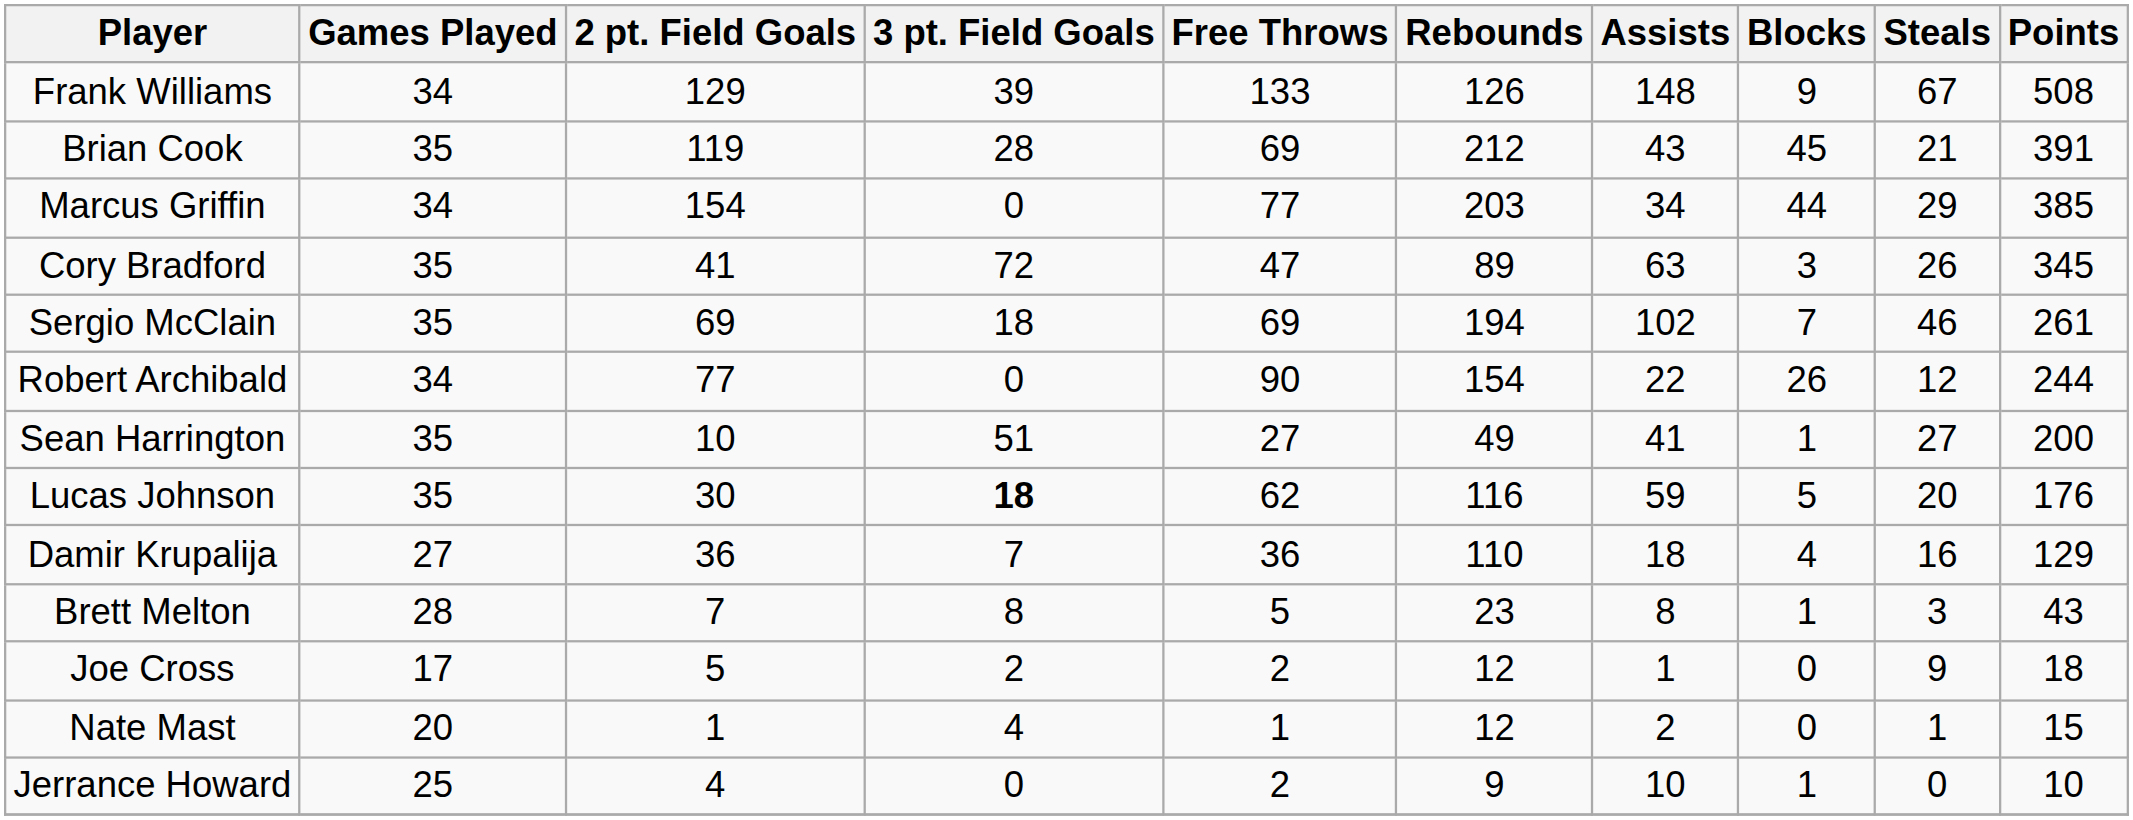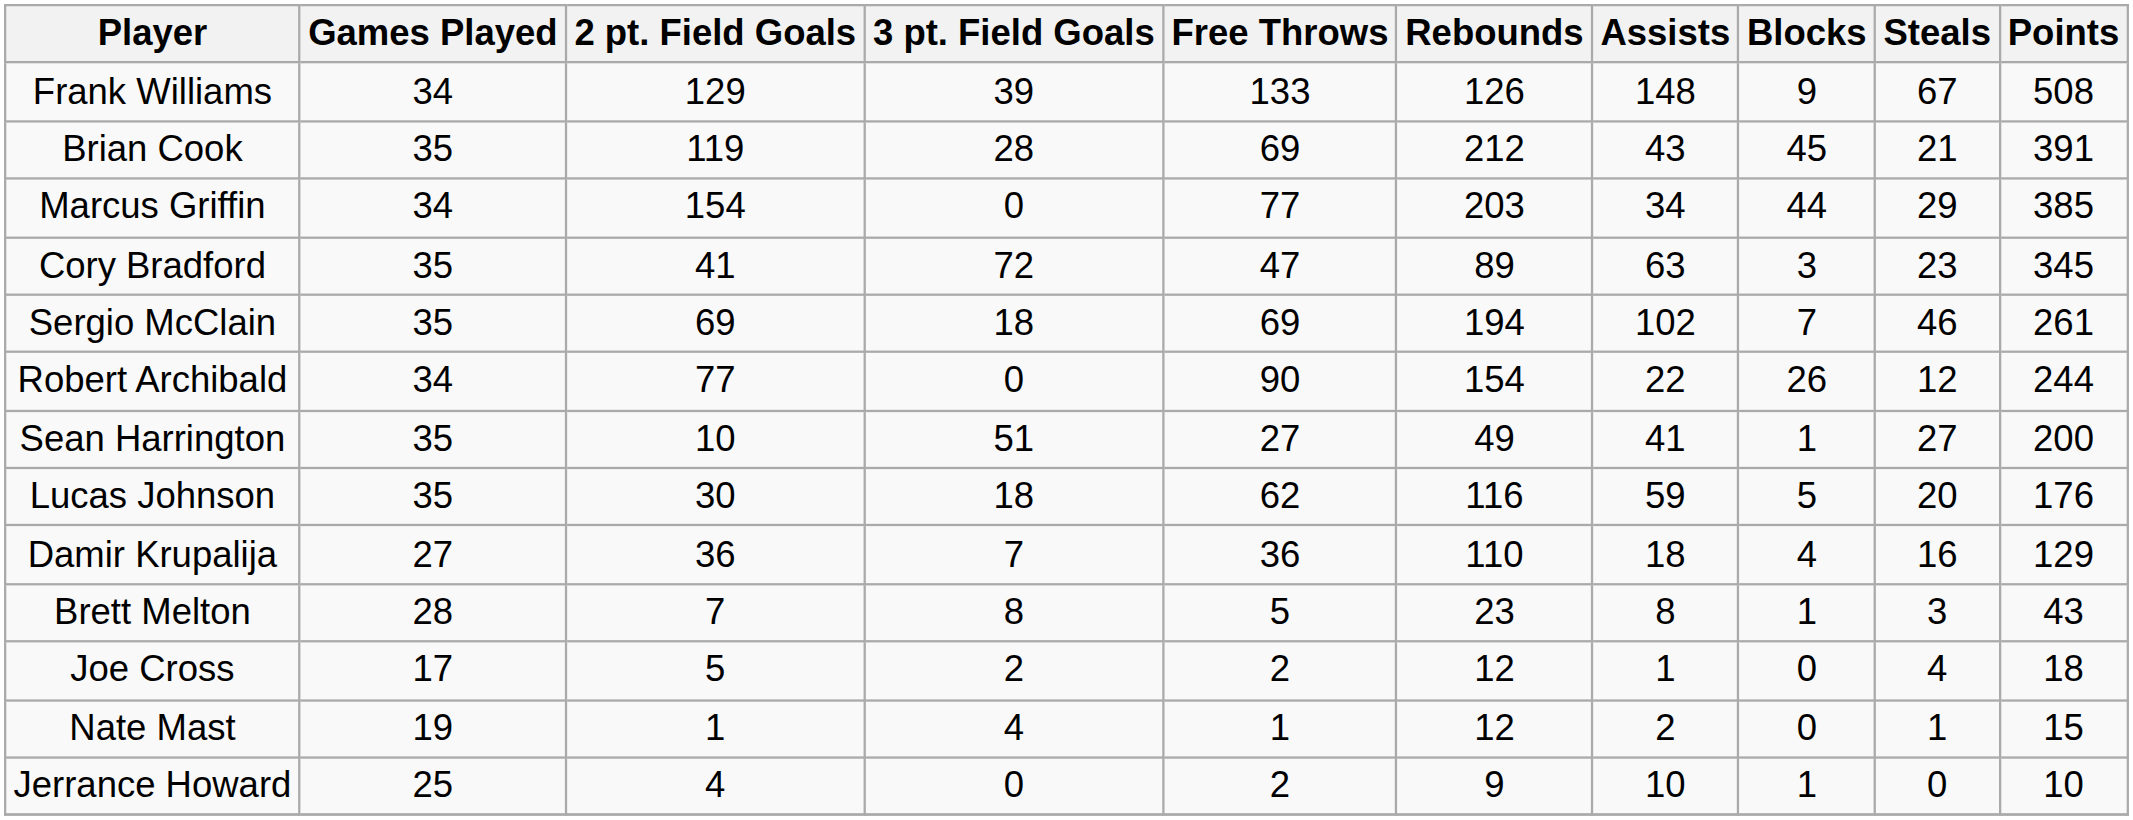(1937, 264) 26 -> (1937, 264) 23
(1014, 496) bold -> (1014, 496) normal
(1937, 669) 9 -> (1937, 669) 4
(433, 727) 20 -> (433, 727) 19
